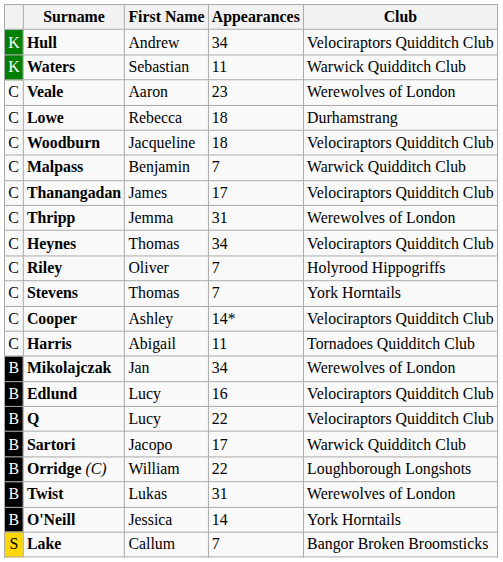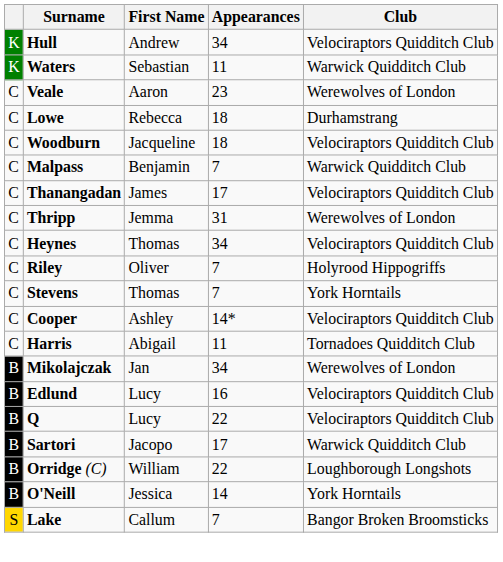- row: (45, 494)
